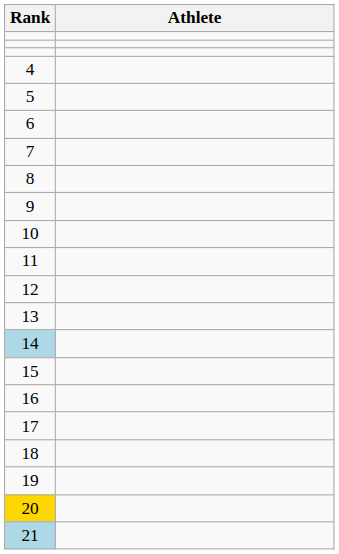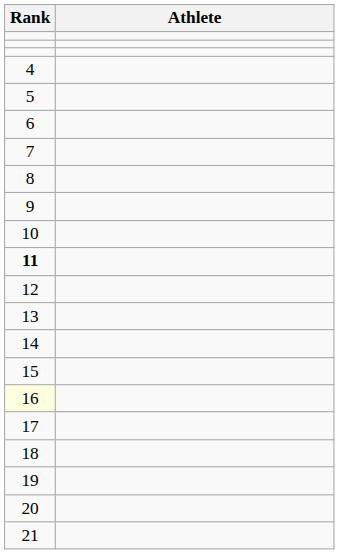(30, 261) normal -> (30, 261) bold
(30, 343) lightblue background -> (30, 343) no background
(30, 398) no background -> (30, 398) lightyellow background
(30, 507) gold background -> (30, 507) no background
(30, 535) lightblue background -> (30, 535) no background
